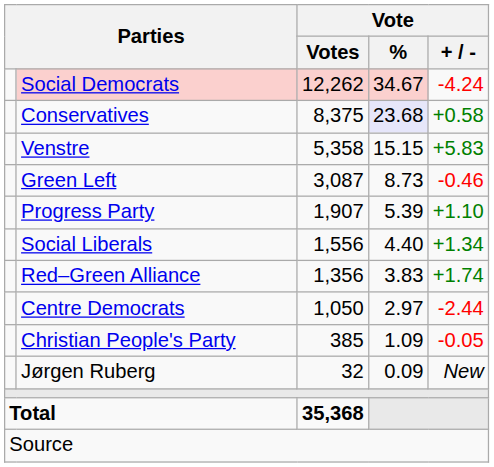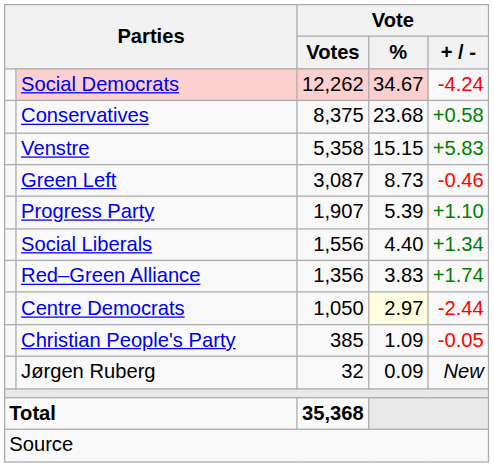(398, 116) lavender background -> (398, 116) no background
(404, 308) no background -> (404, 308) lightyellow background
